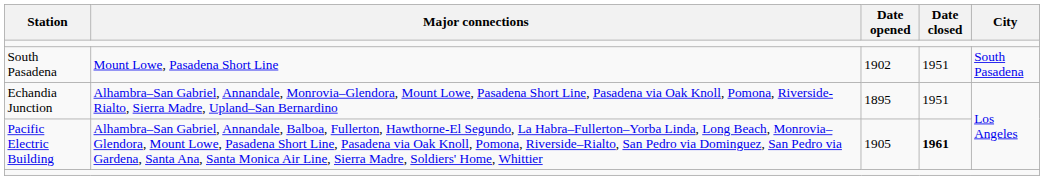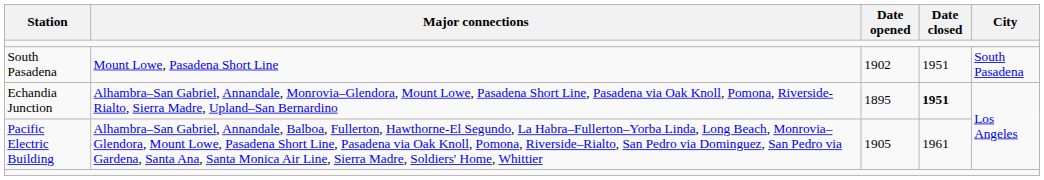(935, 100) normal -> (935, 100) bold
(935, 144) bold -> (935, 144) normal
